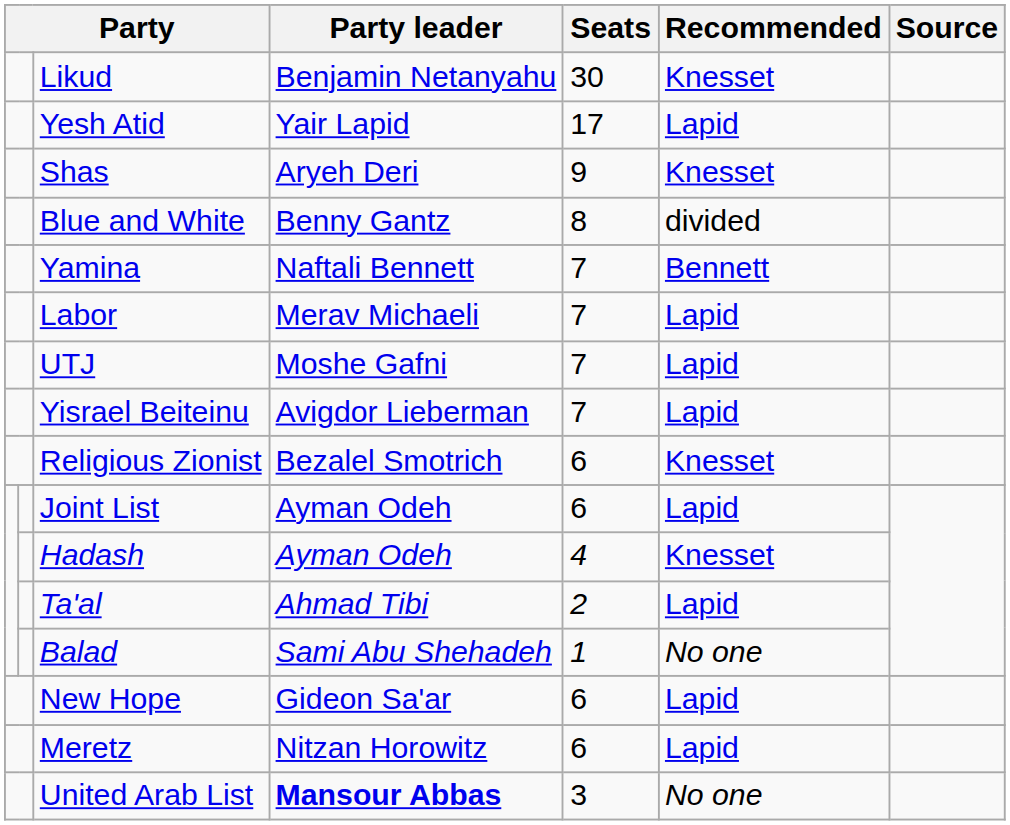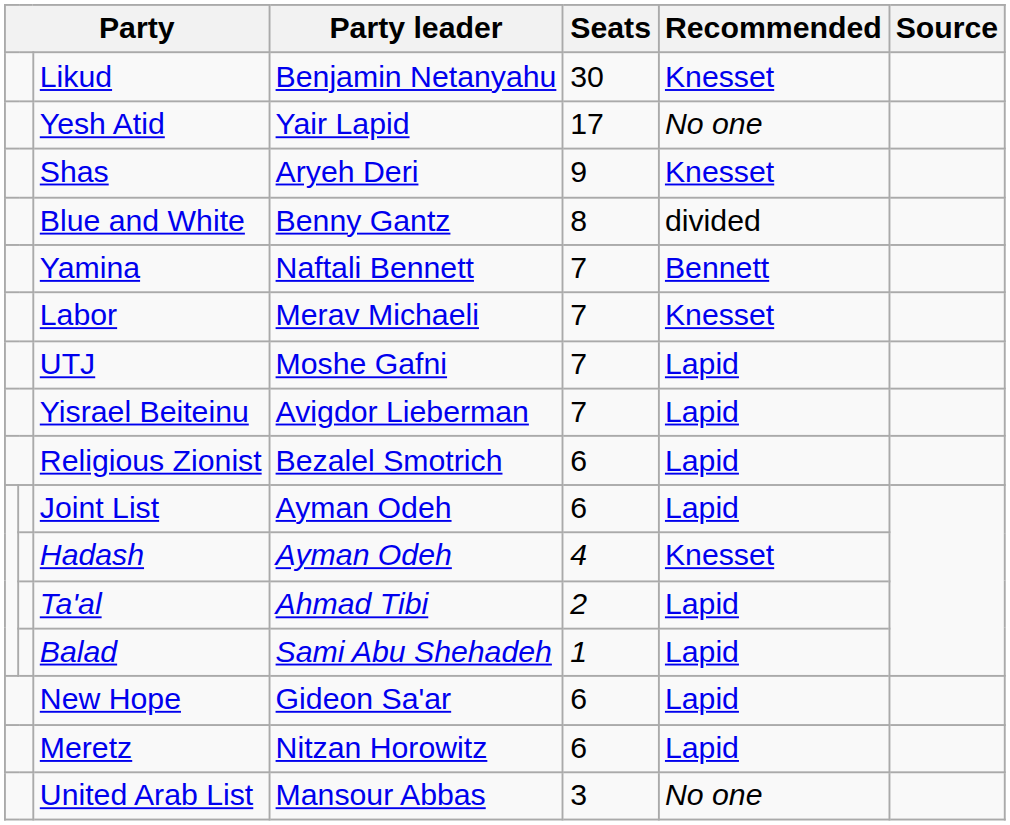(702, 124) Lapid -> (714, 124) No one
(702, 316) Lapid -> (720, 316) Knesset
(720, 460) Knesset -> (702, 460) Lapid
(714, 651) No one -> (702, 651) Lapid
(388, 795) bold -> (381, 795) normal
